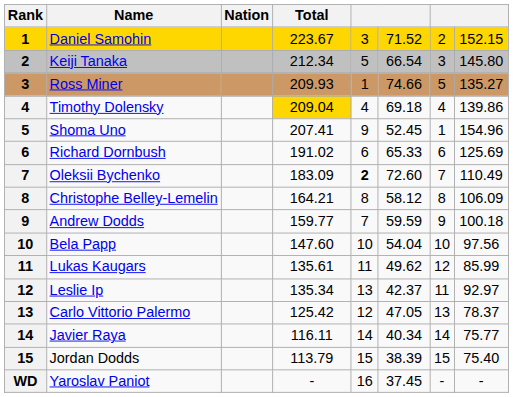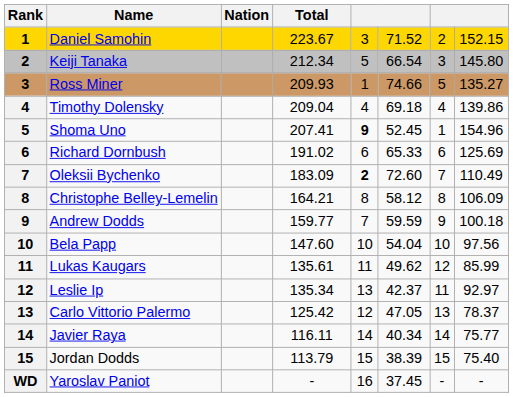(312, 107) gold background -> (312, 107) no background
(365, 130) normal -> (365, 130) bold
